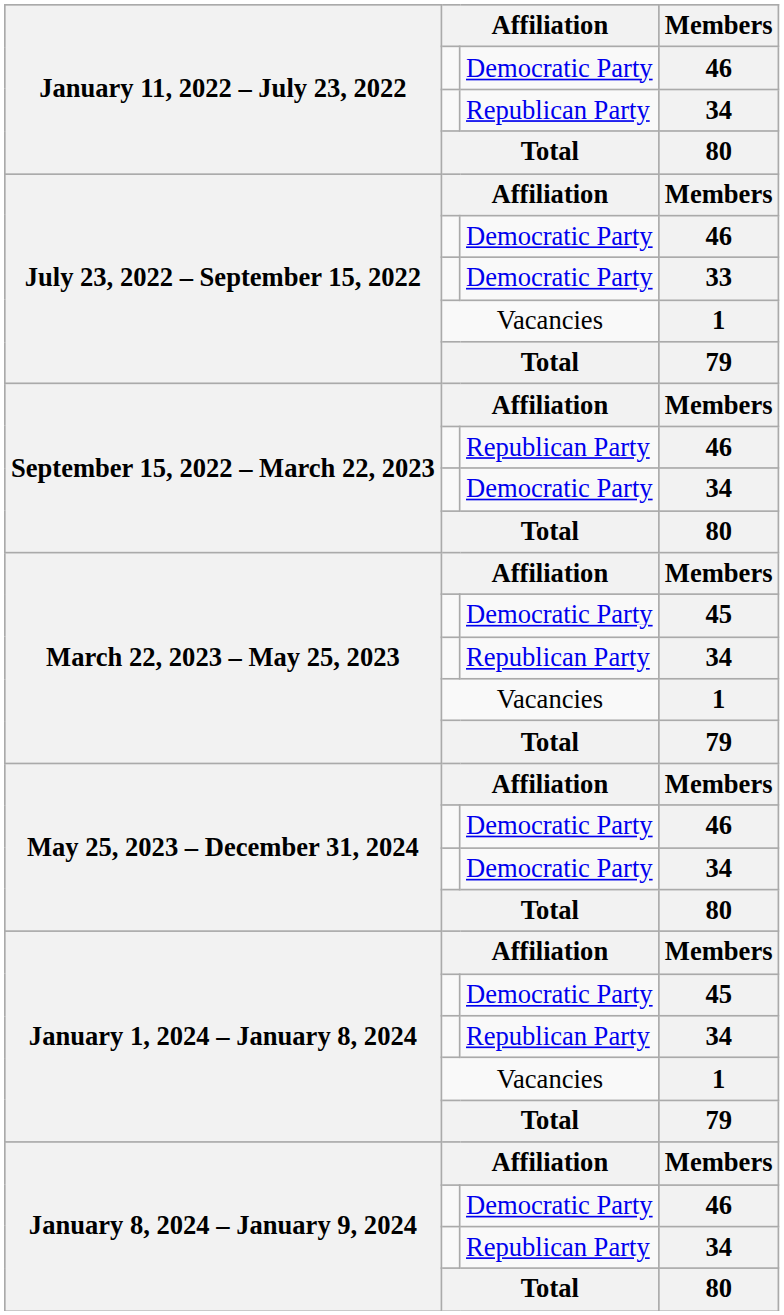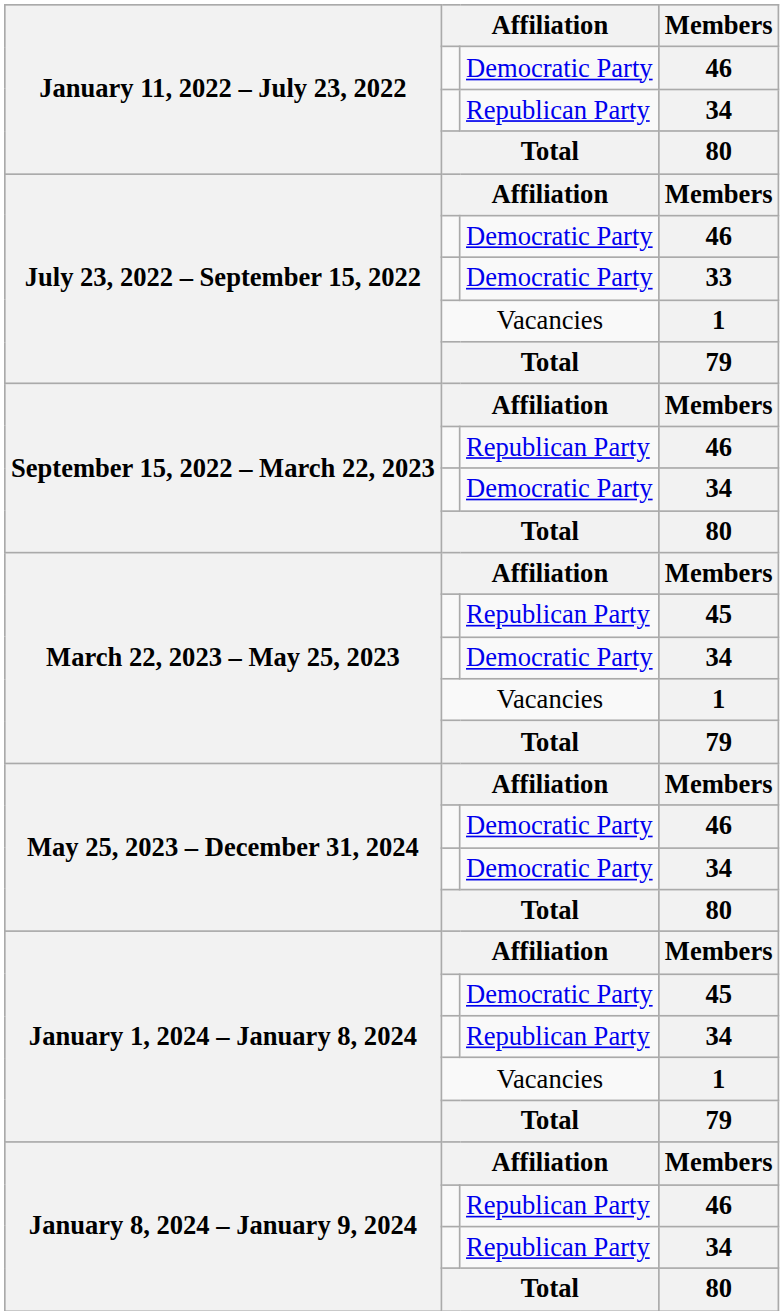(559, 615) Democratic Party -> (558, 615) Republican Party
(558, 657) Republican Party -> (559, 657) Democratic Party
(559, 1204) Democratic Party -> (558, 1204) Republican Party
